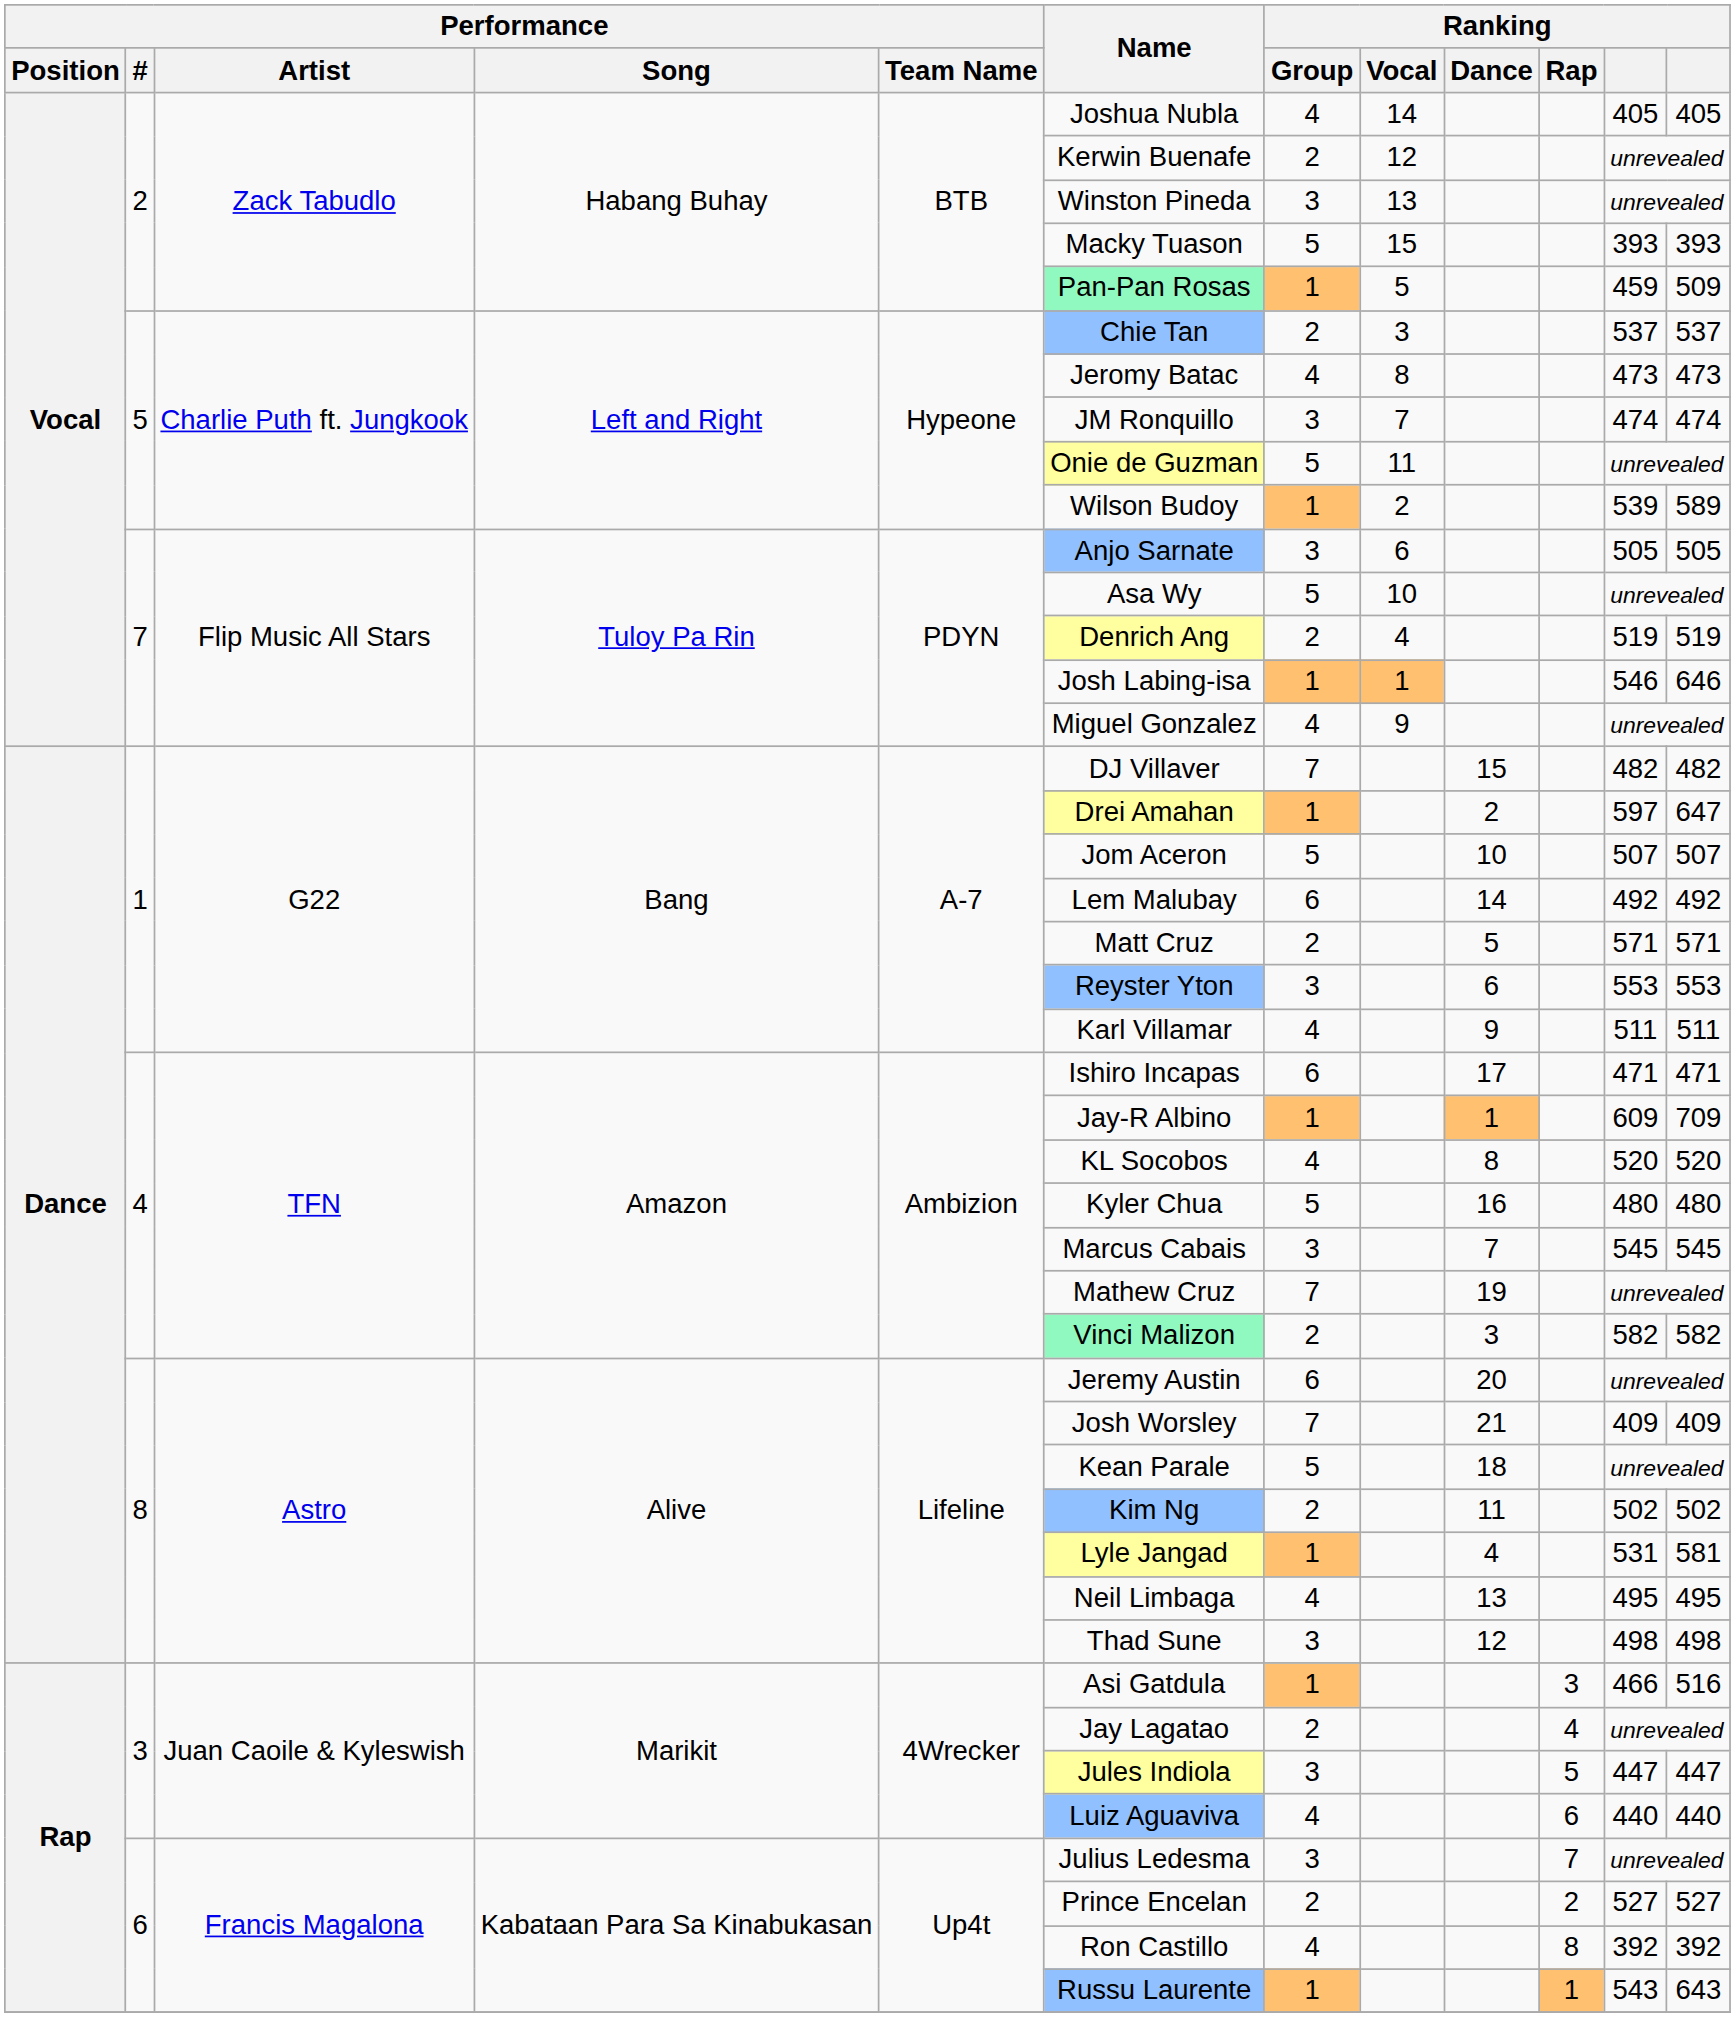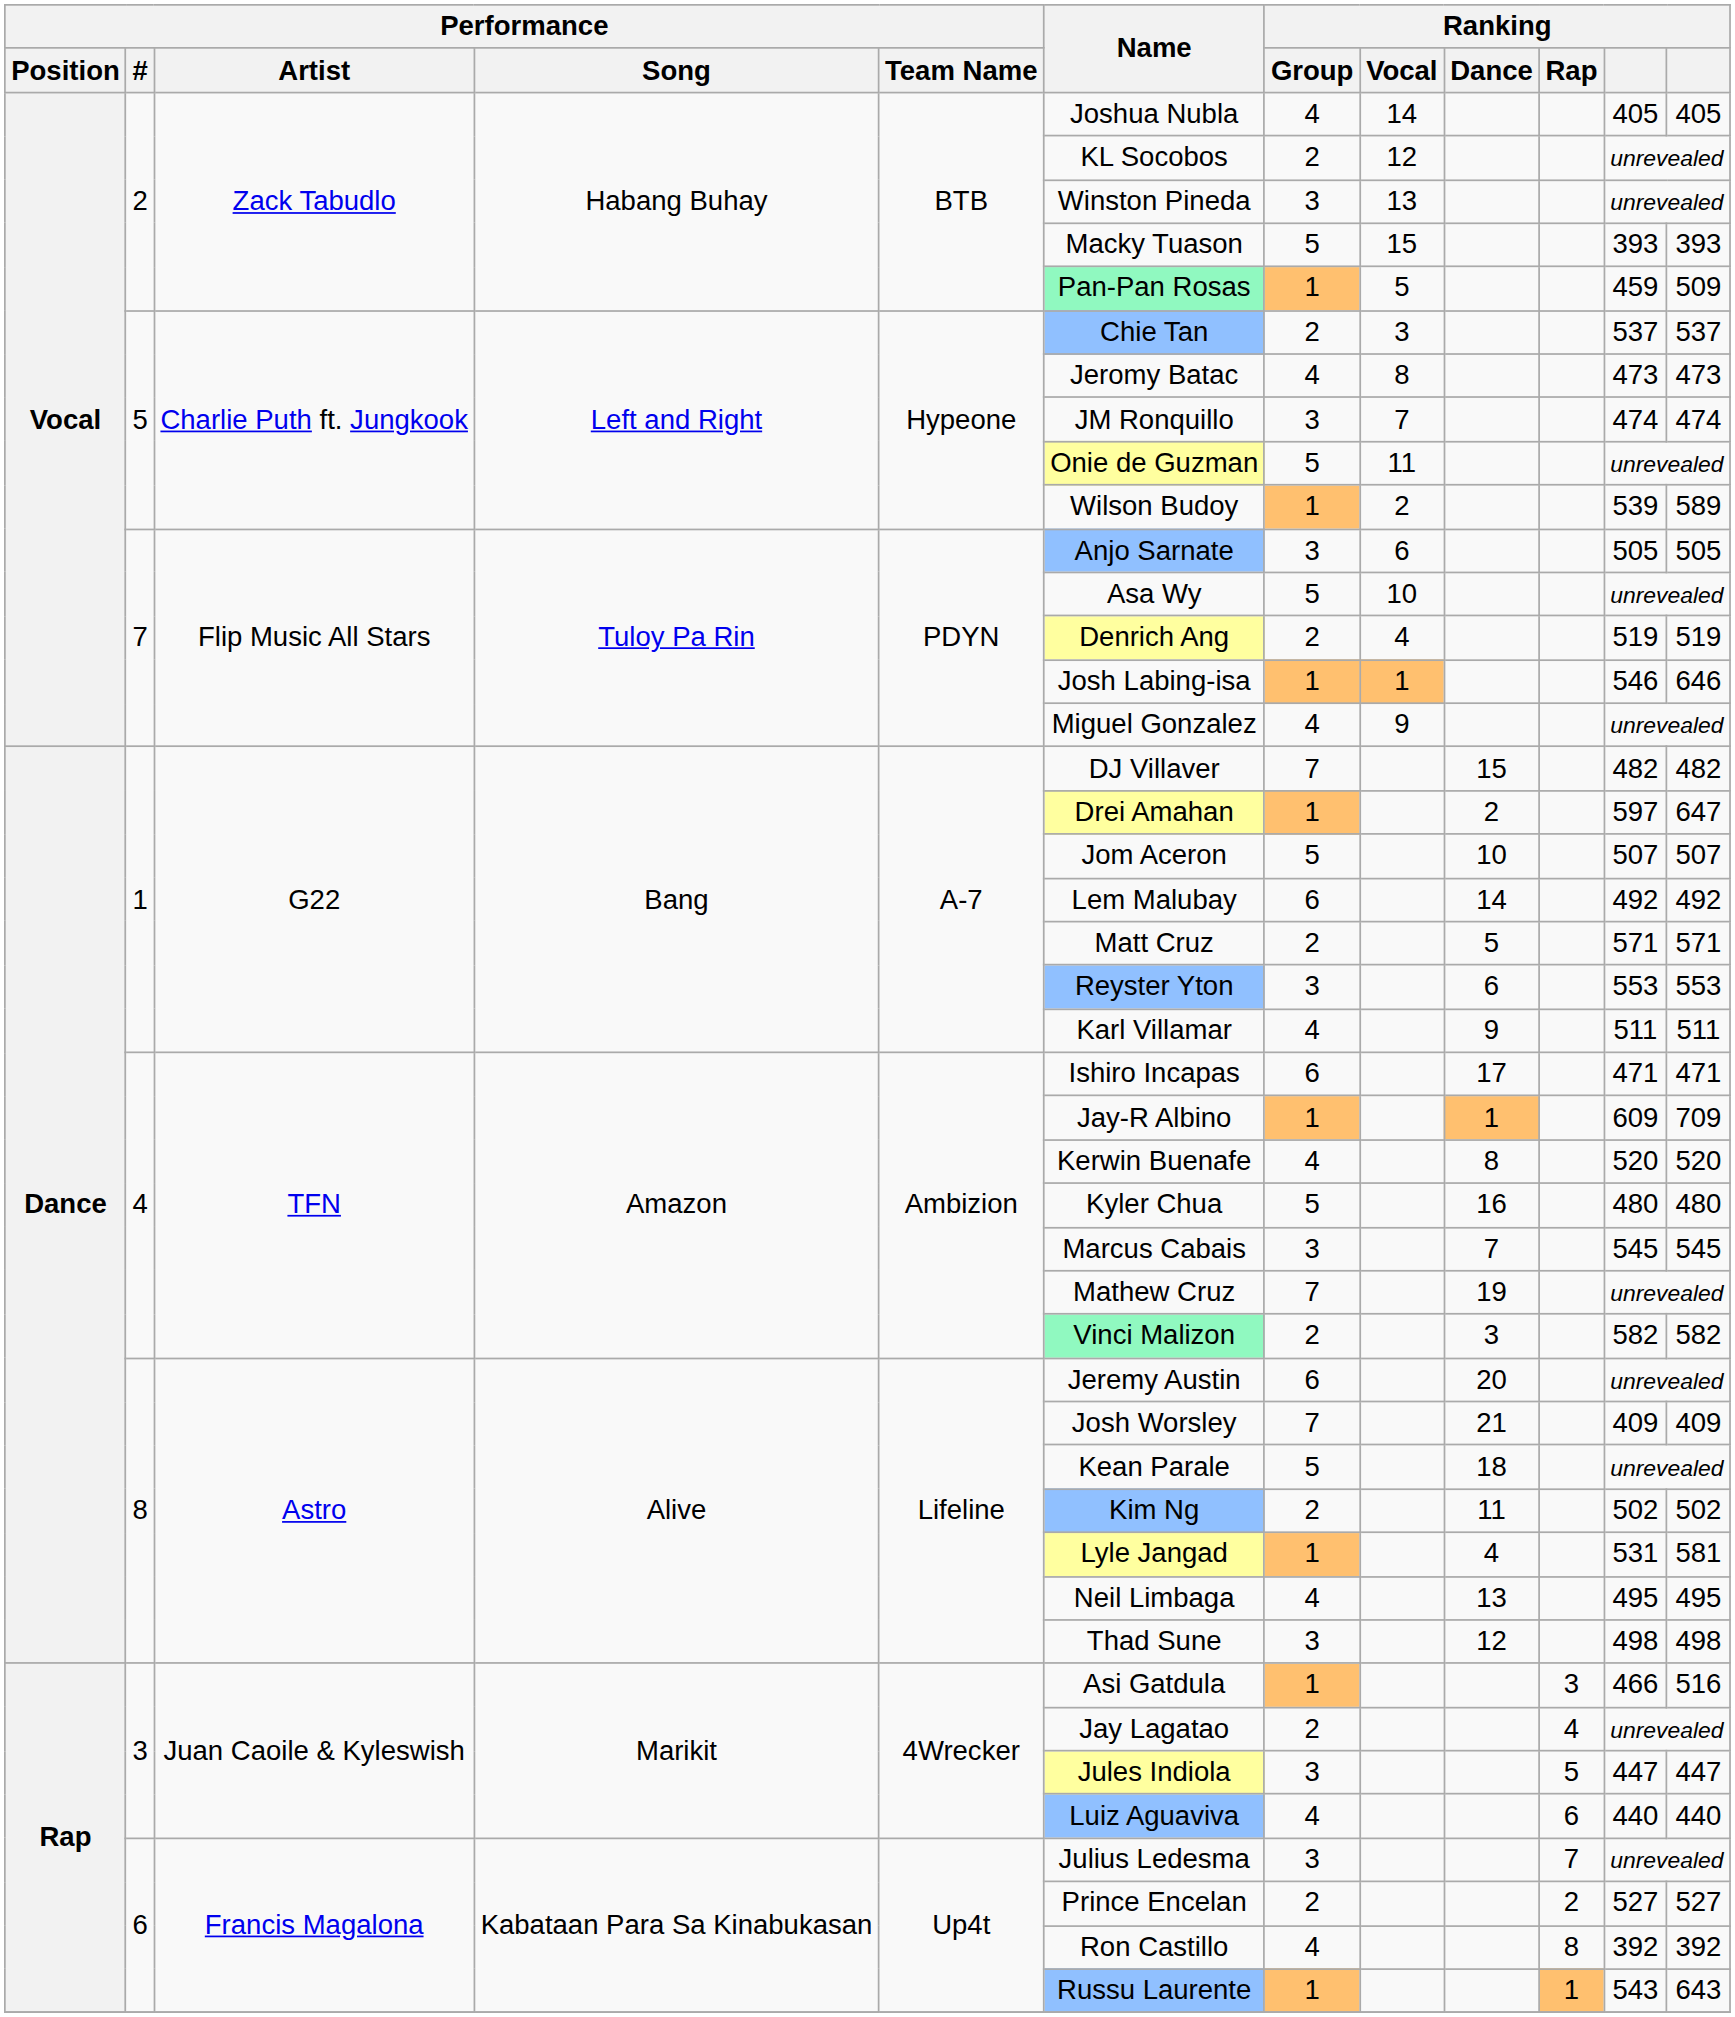(1154, 157) Kerwin Buenafe -> (1154, 157) KL Socobos
(1154, 1161) KL Socobos -> (1154, 1161) Kerwin Buenafe
